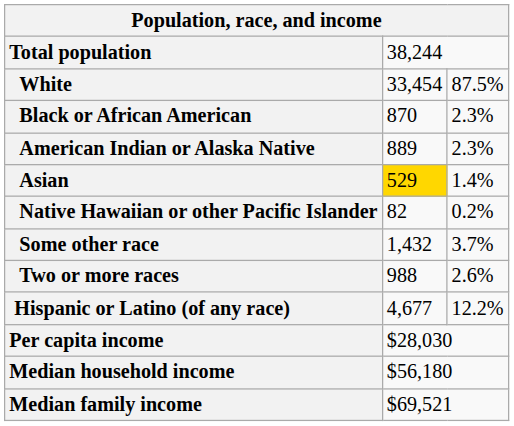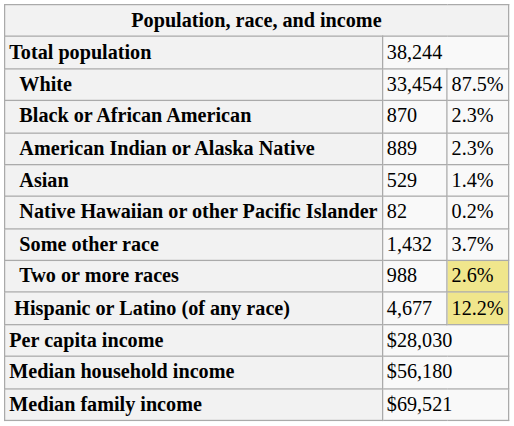(402, 180) gold background -> (402, 180) no background
(473, 276) no background -> (473, 276) khaki background
(478, 308) no background -> (478, 308) khaki background
